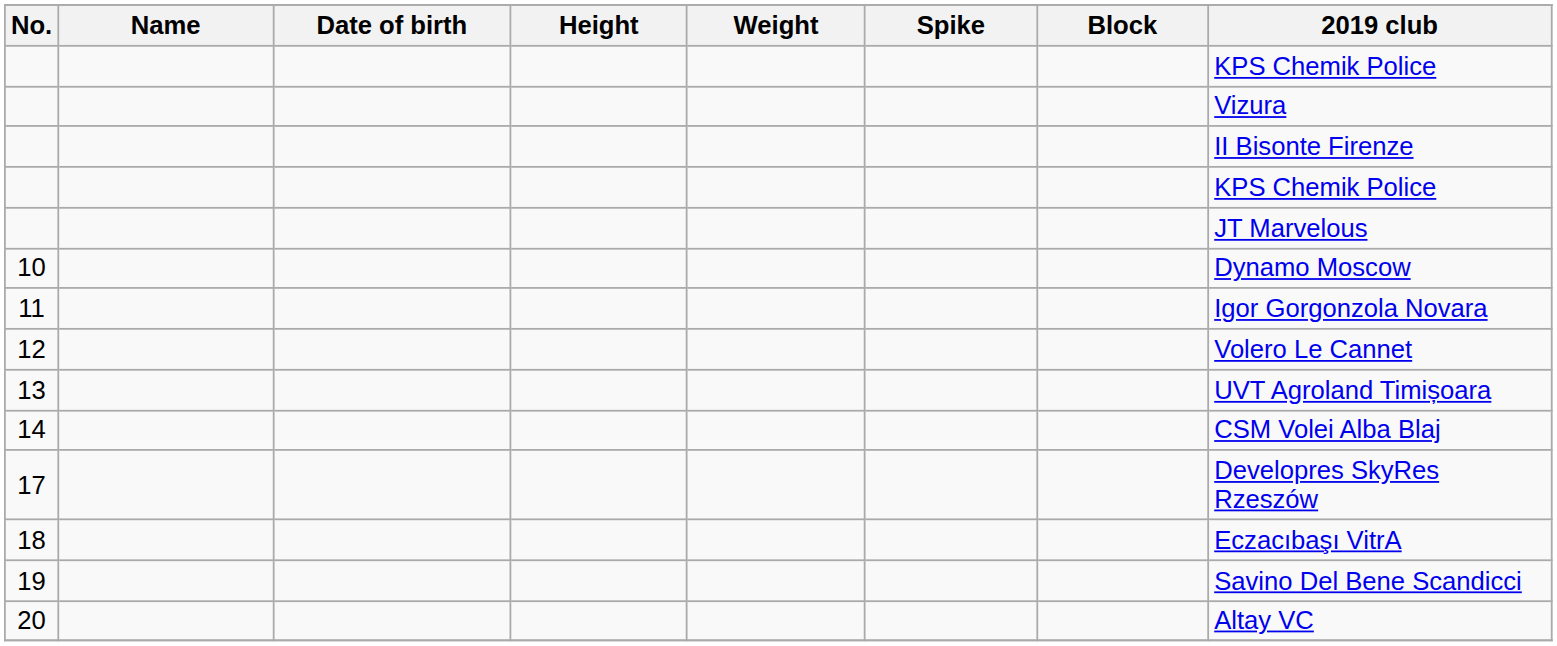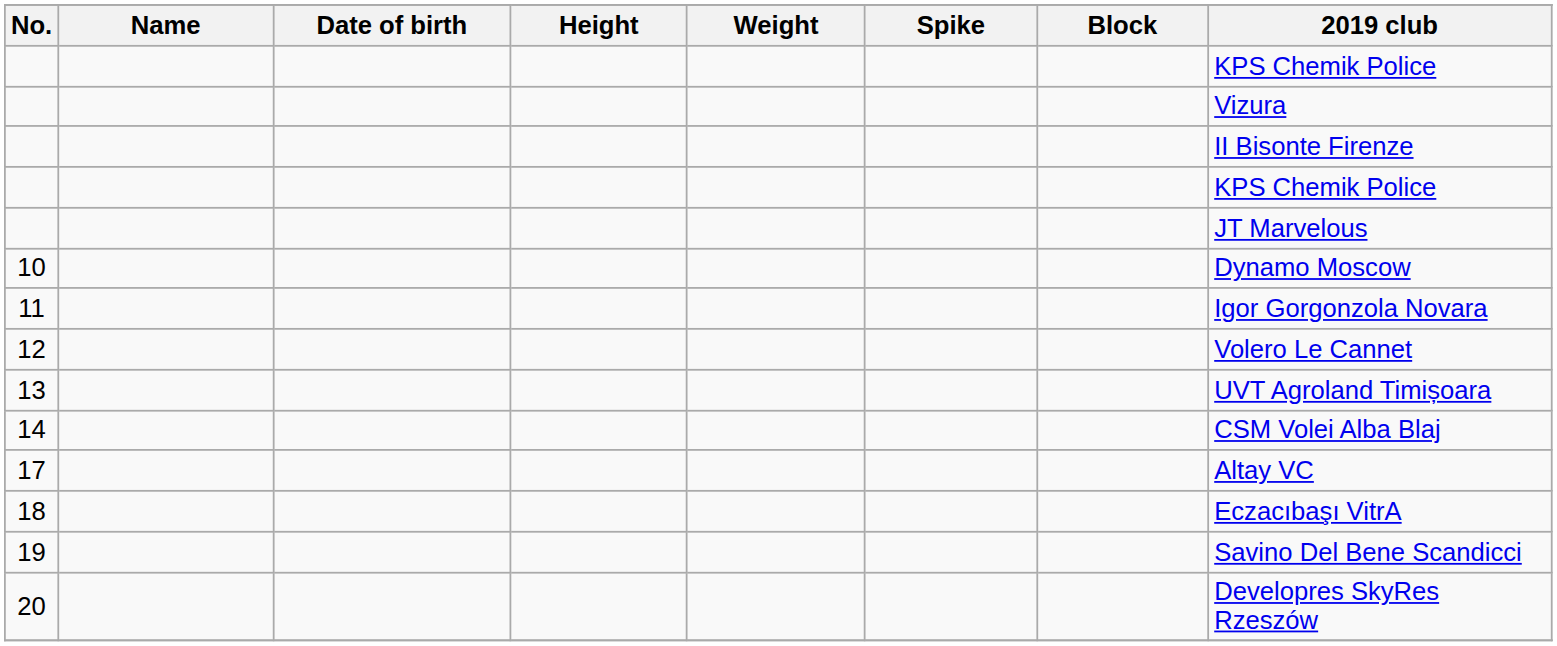(1327, 485) Developres SkyRes Rzeszów -> (1264, 471) Altay VC
(1264, 621) Altay VC -> (1327, 607) Developres SkyRes Rzeszów
